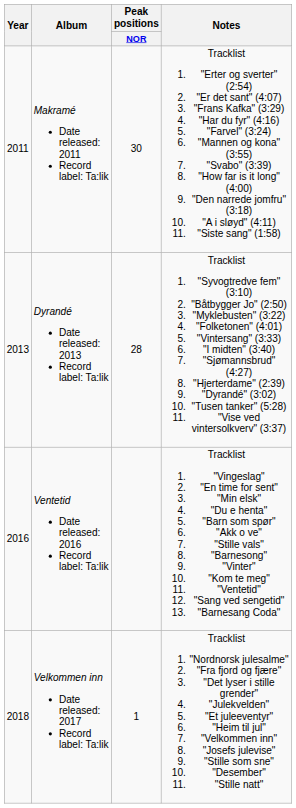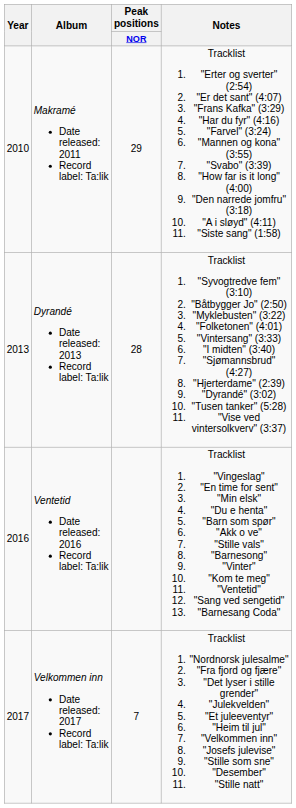(18, 149) 2011 -> (18, 149) 2010
(136, 149) 30 -> (136, 149) 29
(18, 716) 2018 -> (18, 716) 2017
(136, 716) 1 -> (136, 716) 7
